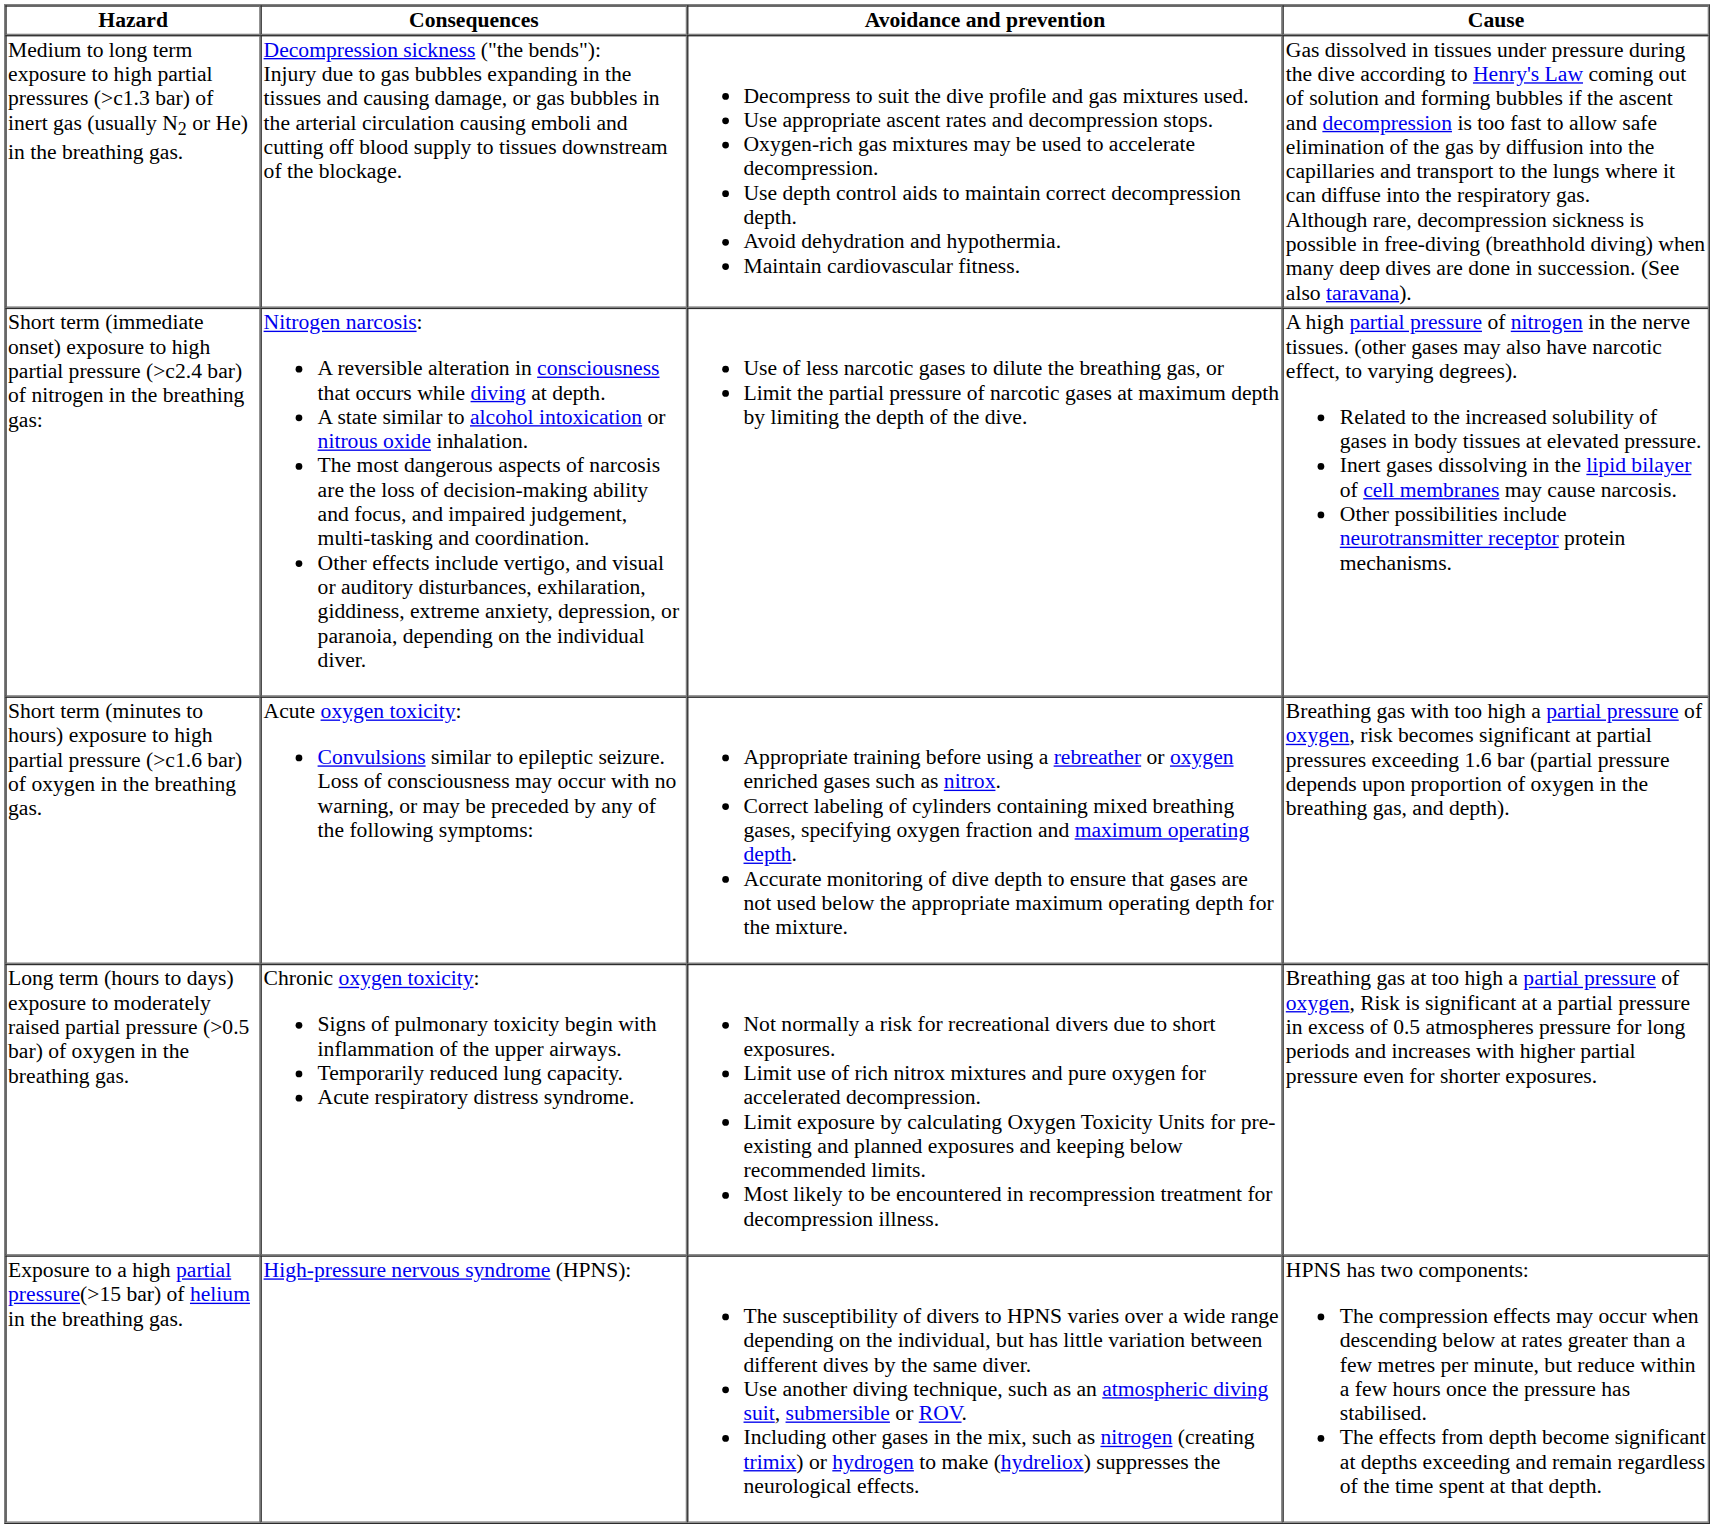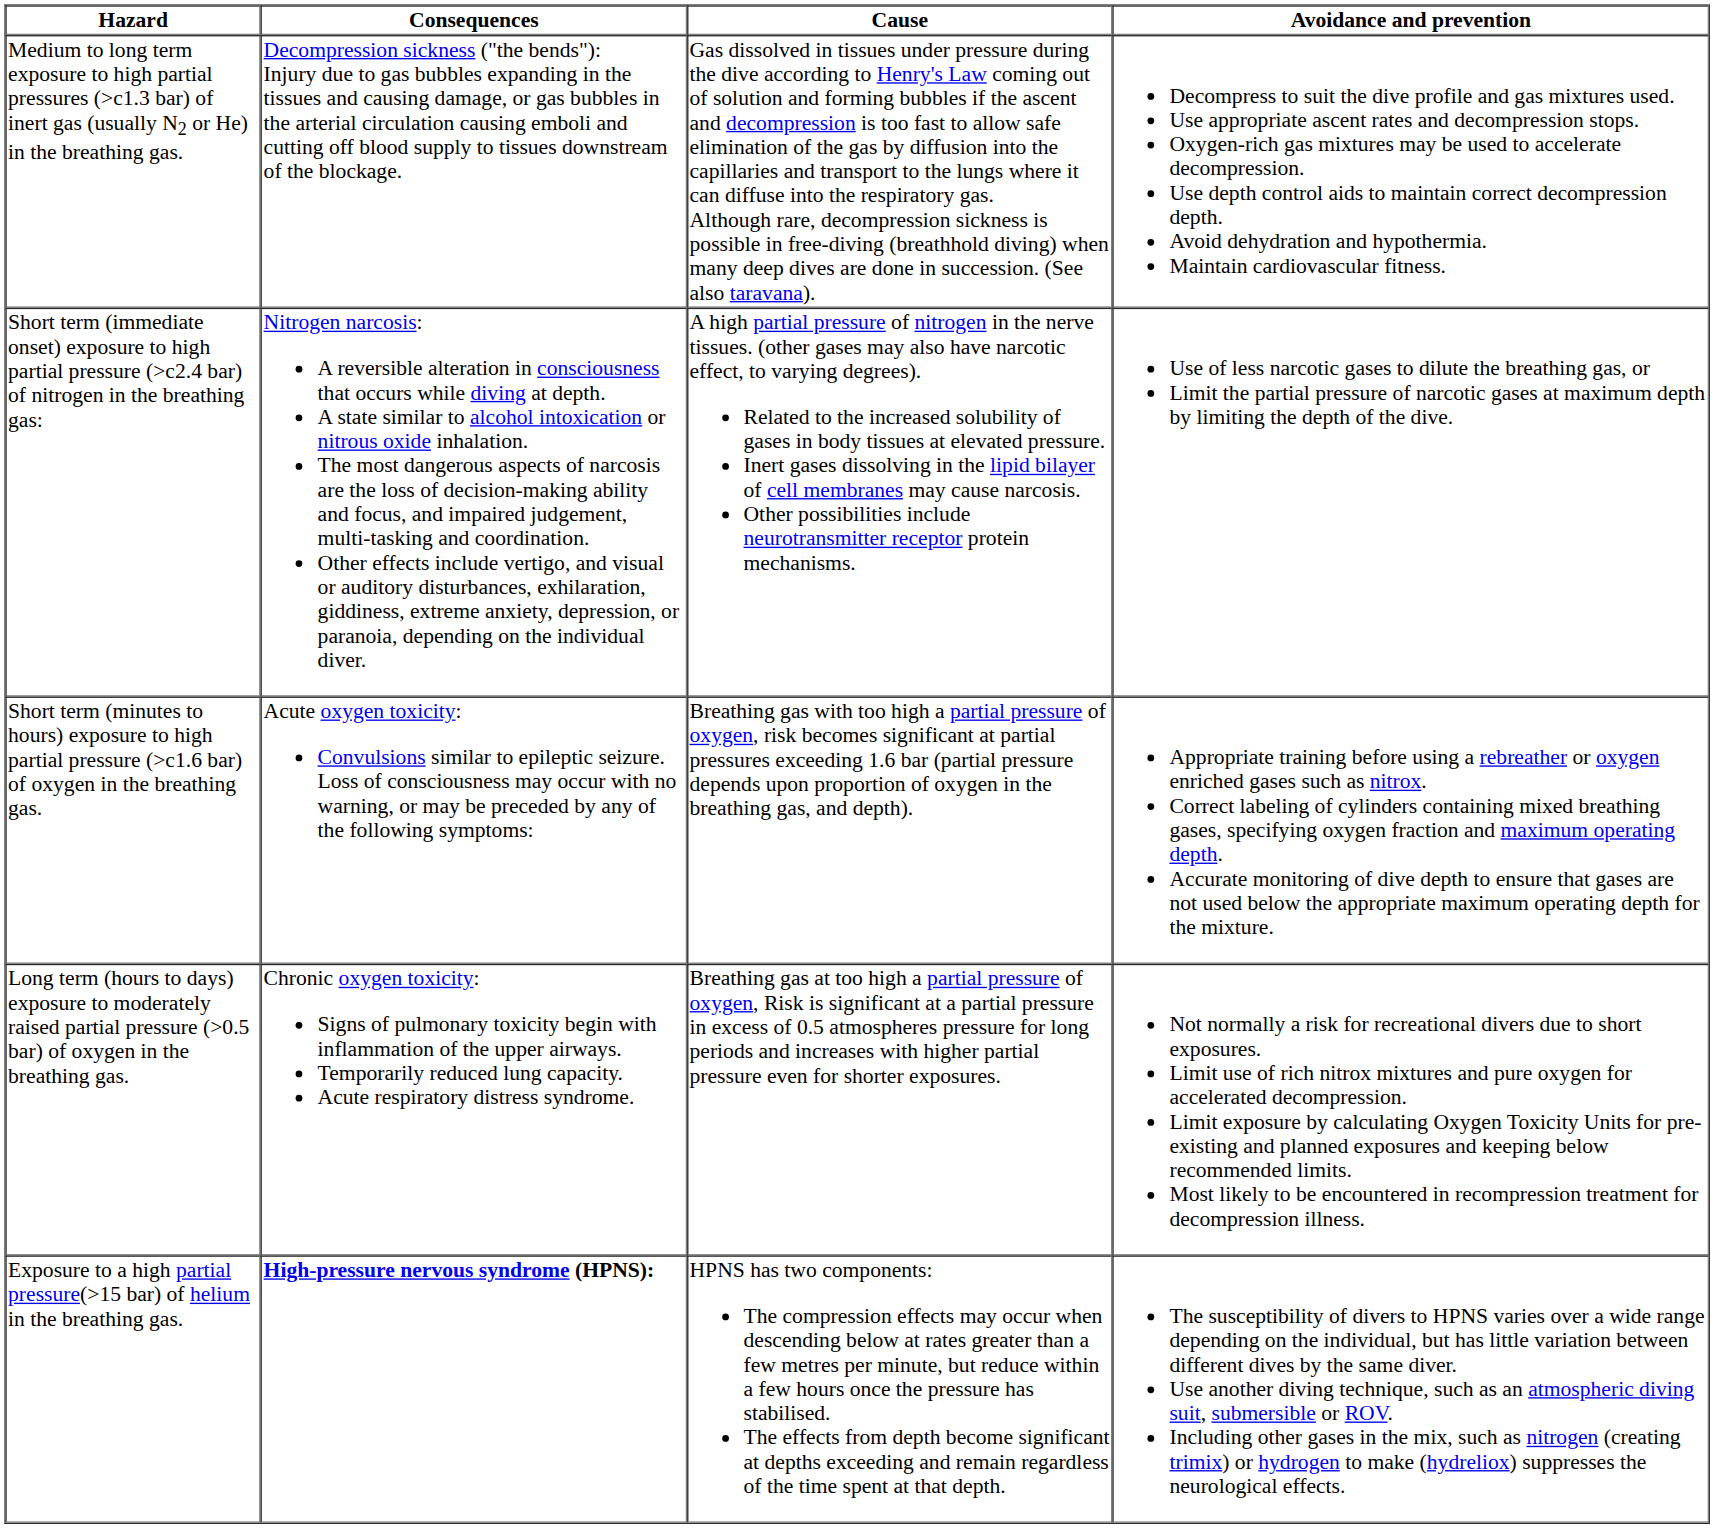columns swapped: (1496, 20) <-> (985, 20)
(447, 1270) normal -> (459, 1270) bold
